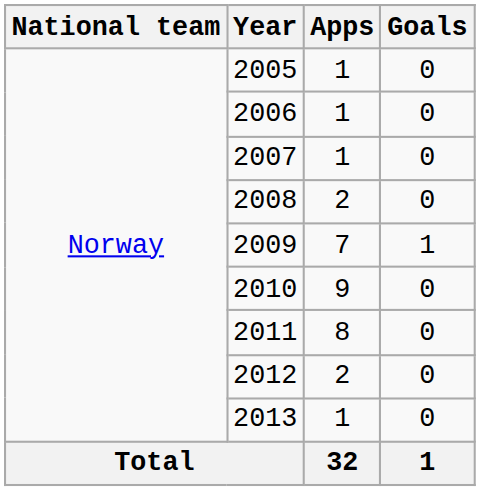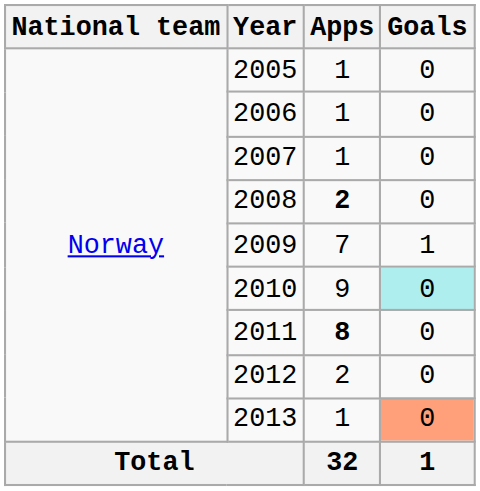(342, 201) normal -> (342, 201) bold
(427, 289) no background -> (427, 289) paleturquoise background
(342, 332) normal -> (342, 332) bold
(427, 420) no background -> (427, 420) lightsalmon background
